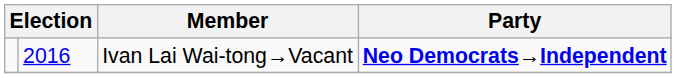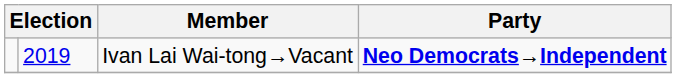(47, 55) 2016 -> (47, 55) 2019
